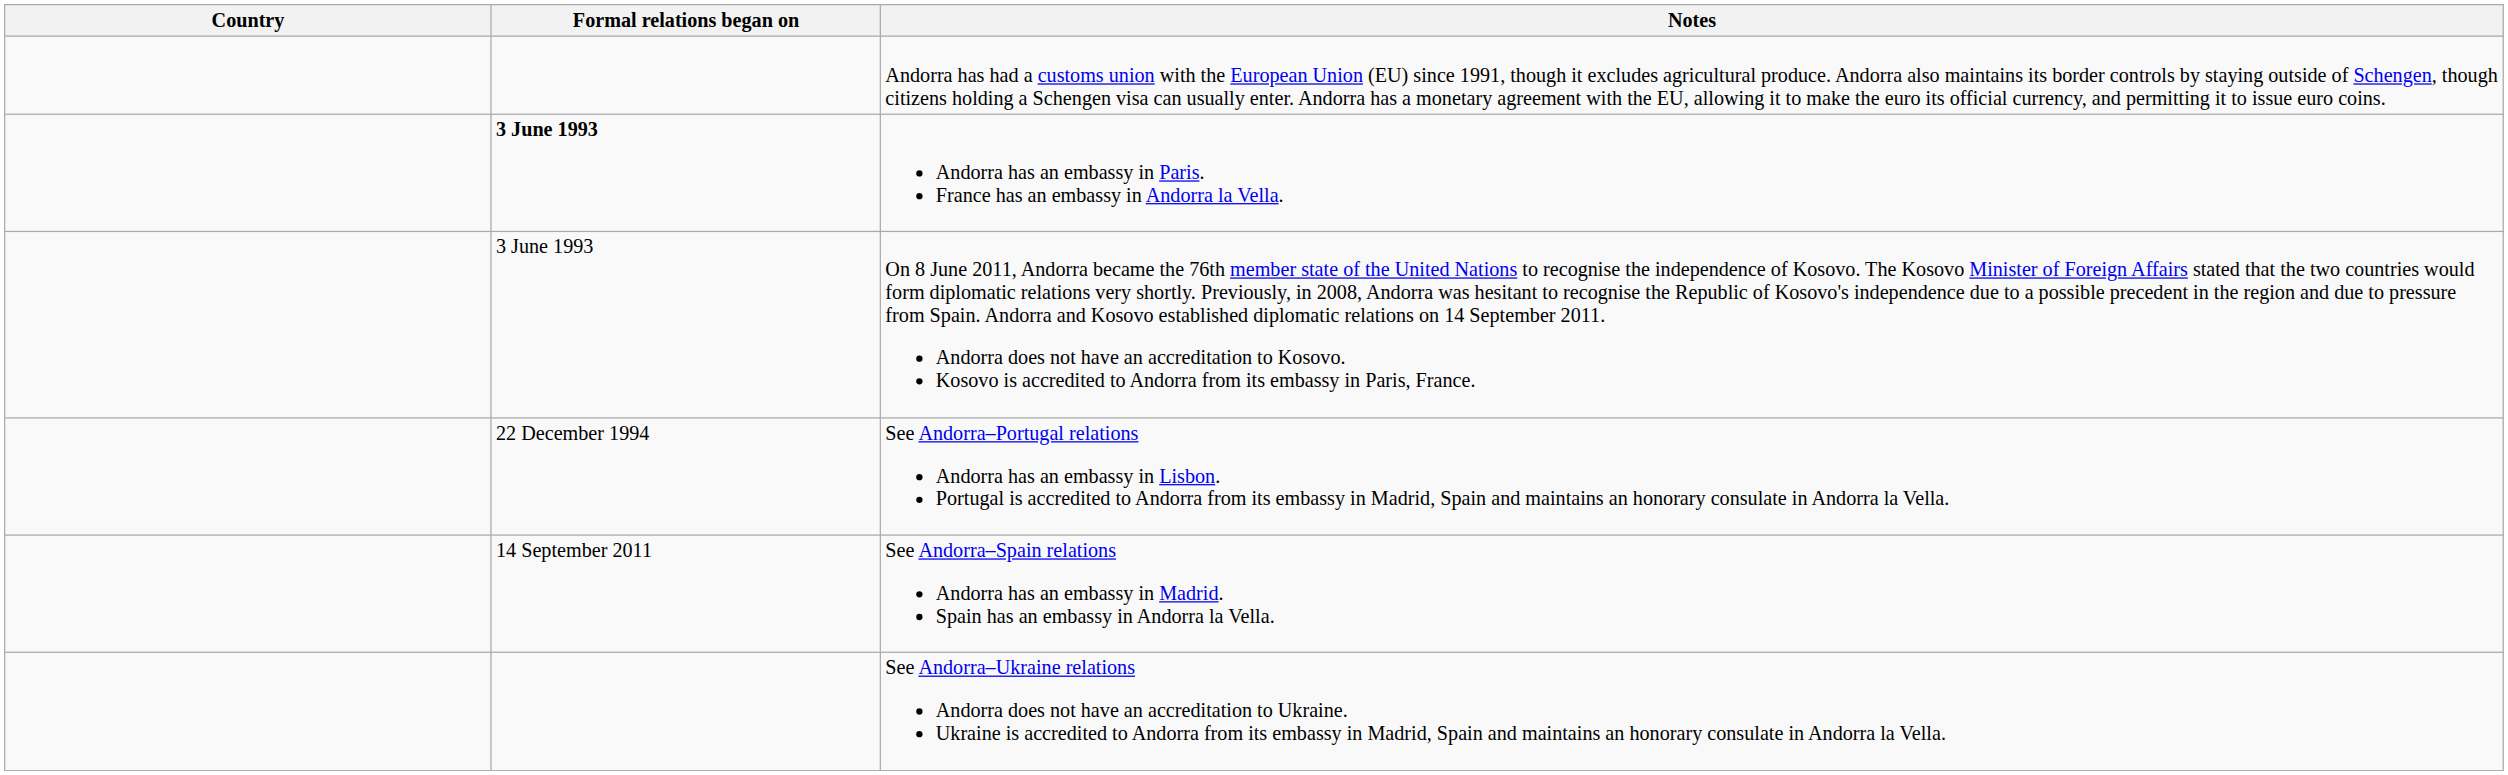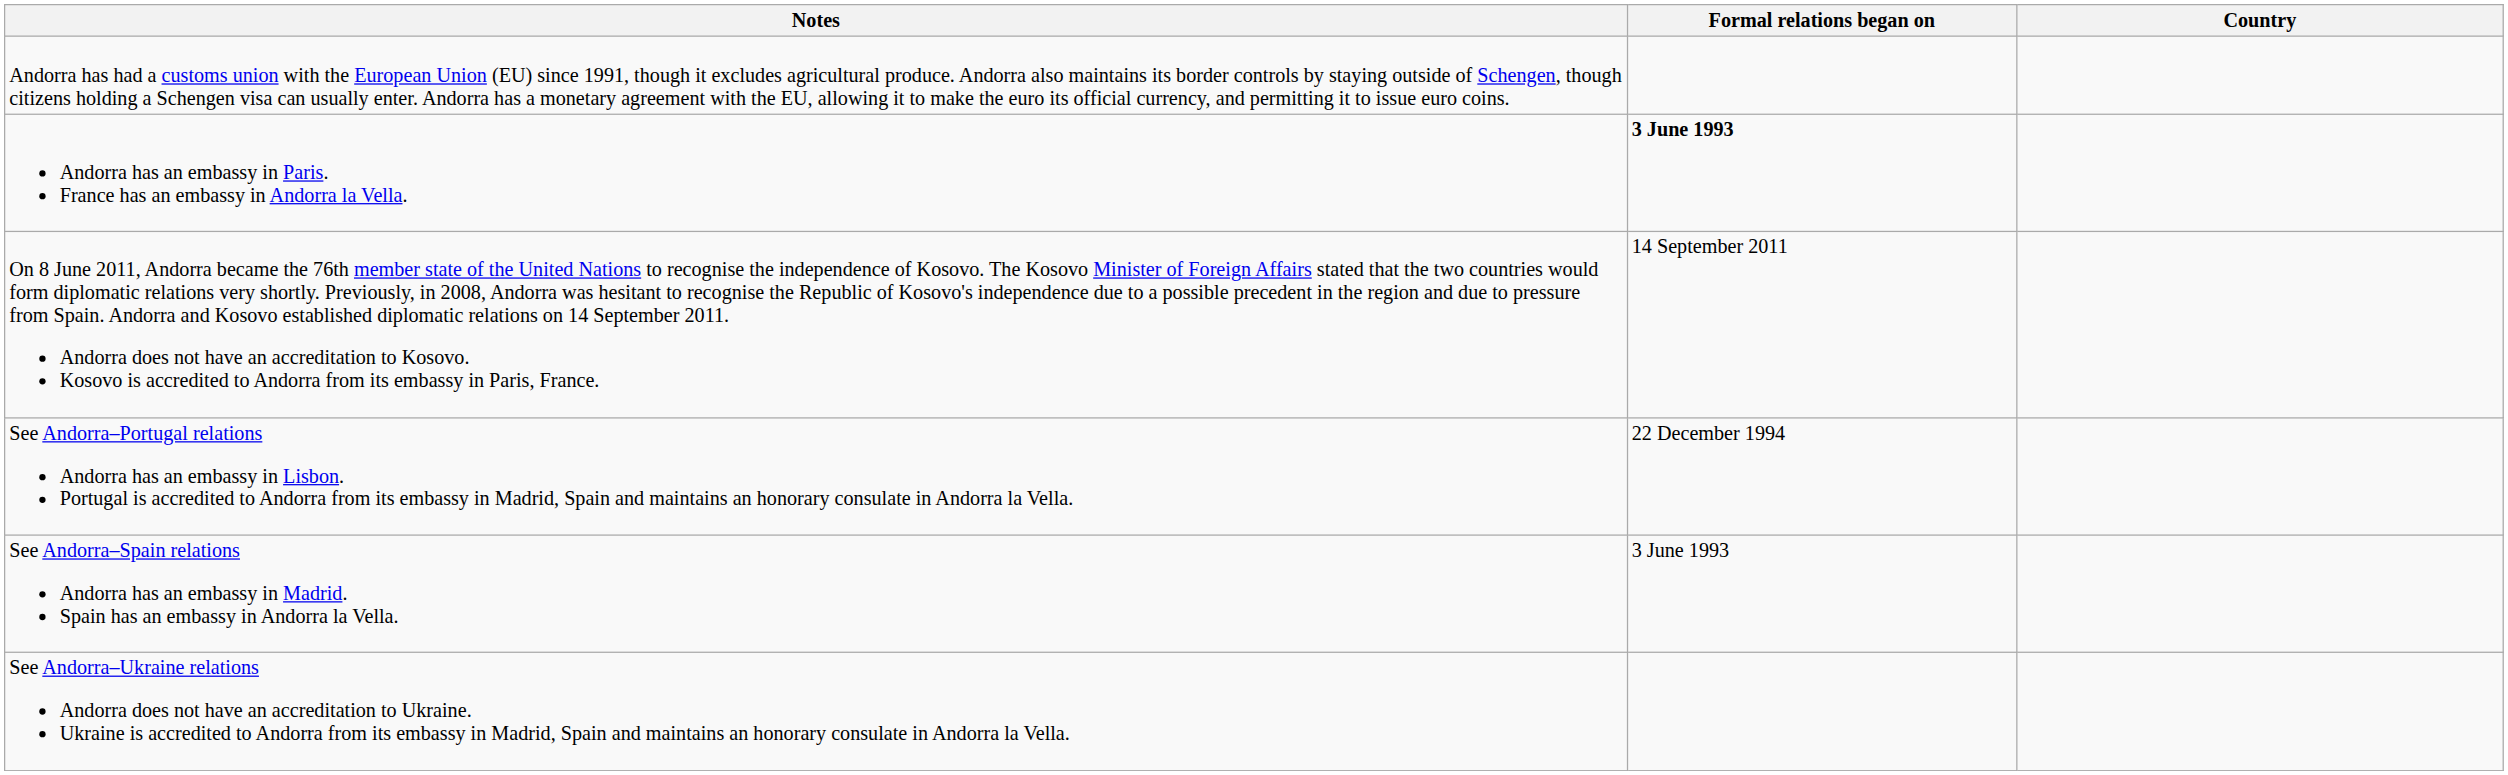columns swapped: (248, 20) <-> (1692, 20)
(545, 247) 3 June 1993 -> (1710, 247) 14 September 2011
(574, 550) 14 September 2011 -> (1680, 550) 3 June 1993
